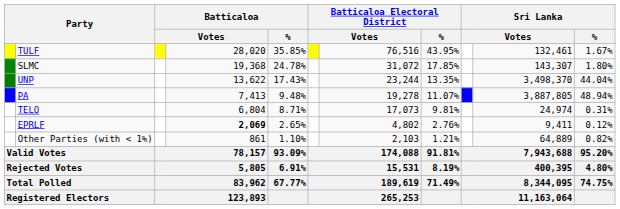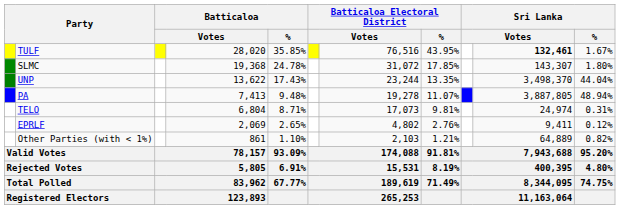(553, 51) normal -> (553, 51) bold
(252, 124) bold -> (252, 124) normal
